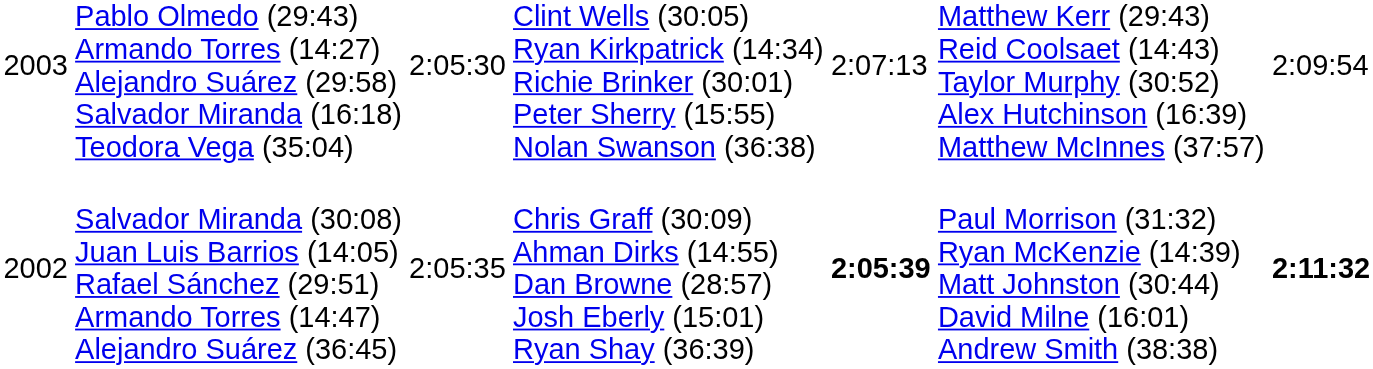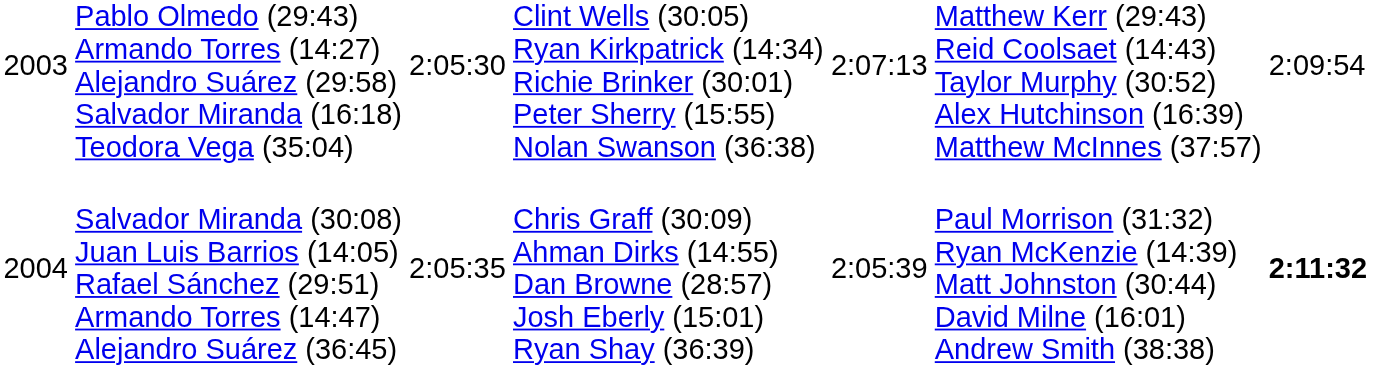(36, 268) 2002 -> (36, 268) 2004
(881, 268) bold -> (879, 268) normal
